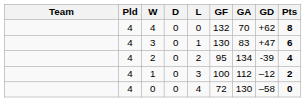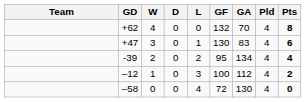columns swapped: (130, 12) <-> (267, 12)
